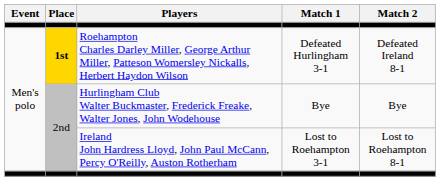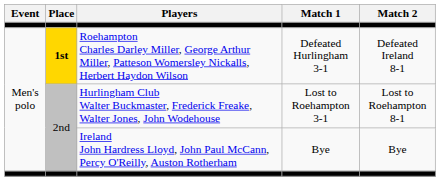(321, 105) Bye -> (321, 105) Lost to Roehampton 3-1
(397, 105) Bye -> (397, 105) Lost to Roehampton 8-1
(321, 149) Lost to Roehampton 3-1 -> (321, 149) Bye
(397, 149) Lost to Roehampton 8-1 -> (397, 149) Bye
